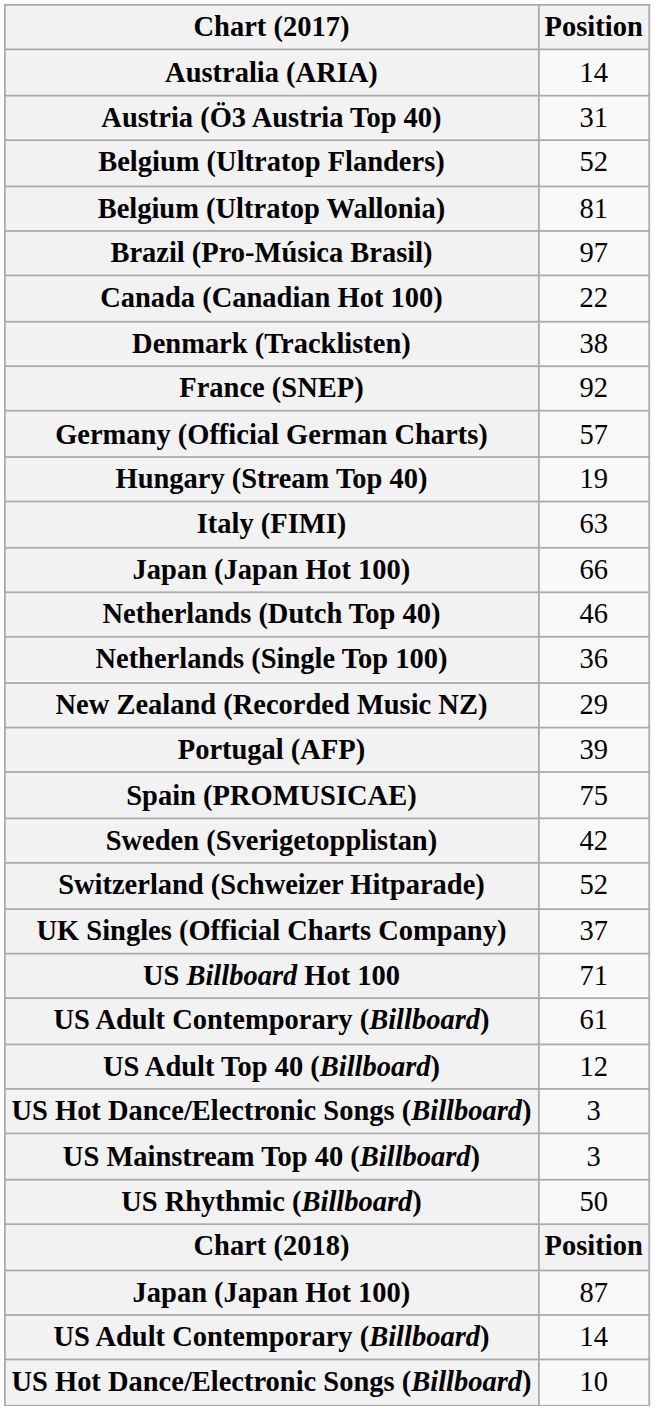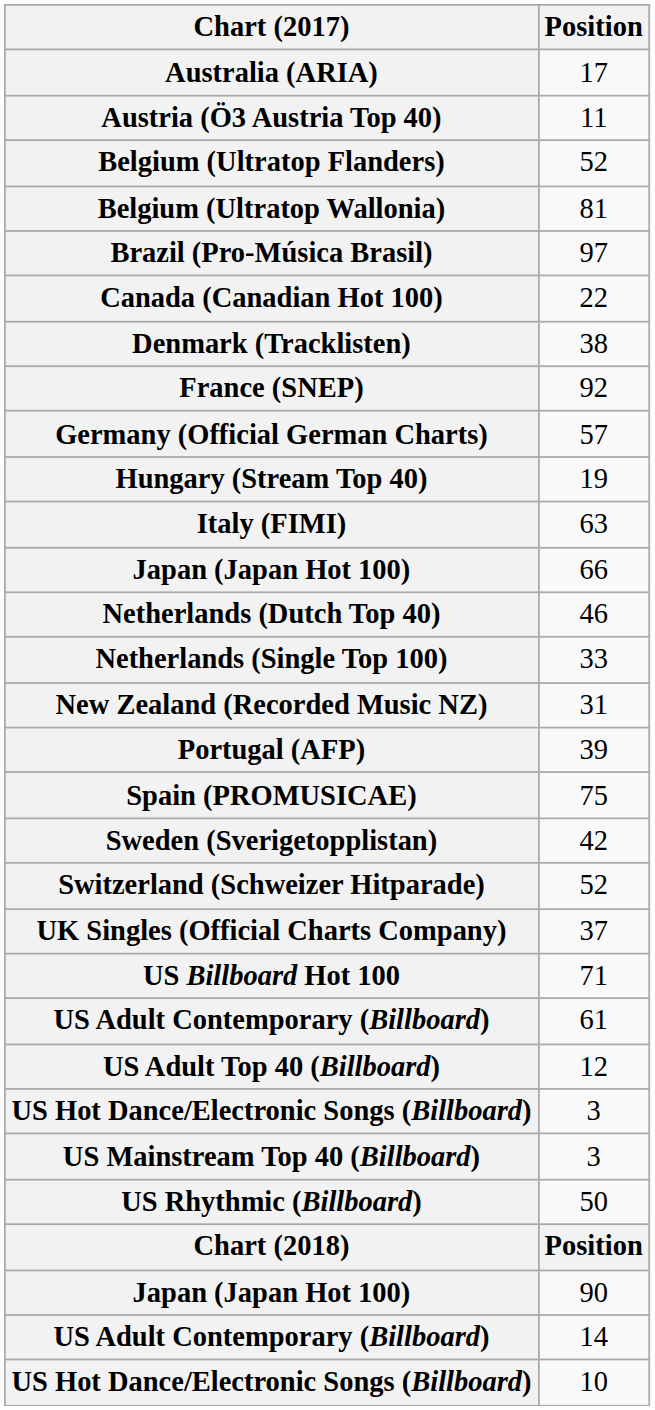(594, 72) 14 -> (594, 72) 17
(594, 117) 31 -> (594, 117) 11
(594, 659) 36 -> (594, 659) 33
(594, 704) 29 -> (594, 704) 31
(594, 1291) 87 -> (594, 1291) 90
